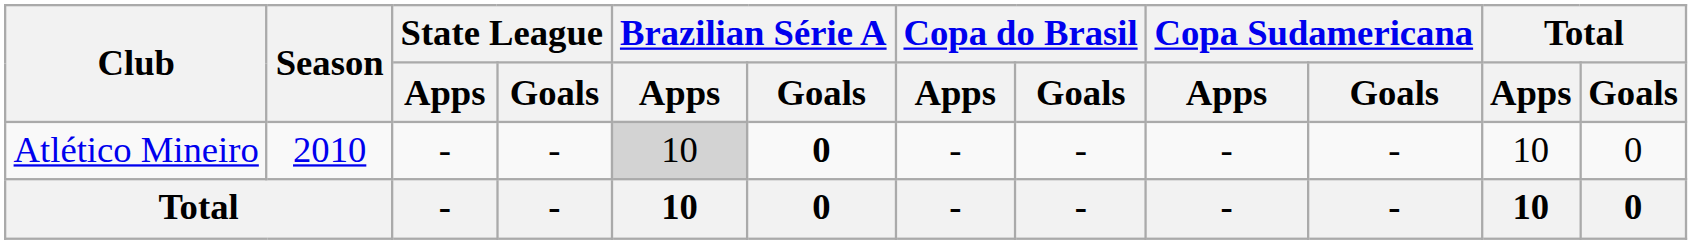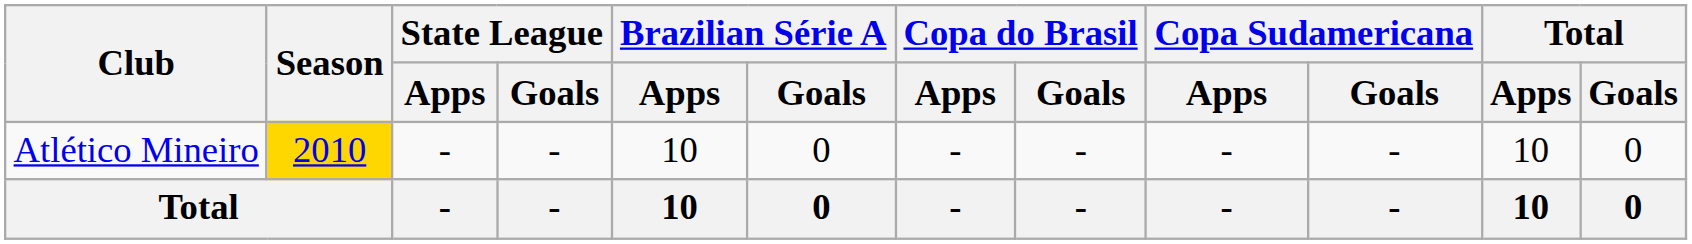(330, 149) no background -> (330, 149) gold background
(680, 149) lightgrey background -> (680, 149) no background
(821, 149) bold -> (821, 149) normal
